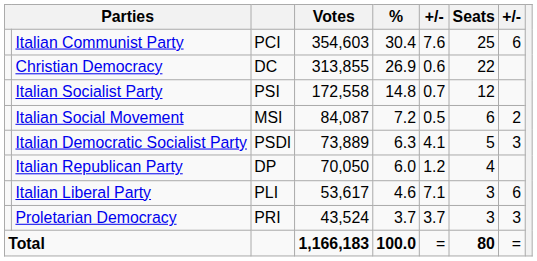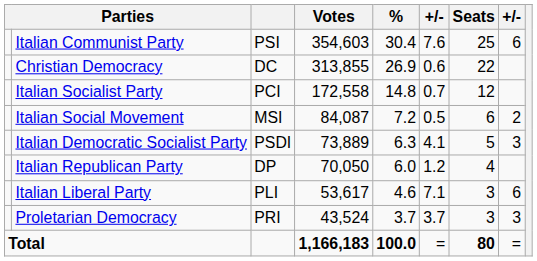(267, 42) PCI -> (267, 42) PSI
(267, 92) PSI -> (267, 92) PCI
